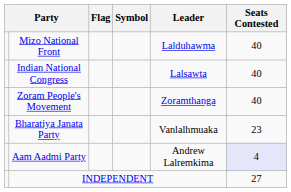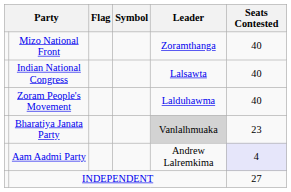(188, 46) Lalduhawma -> (188, 46) Zoramthanga
(188, 101) Zoramthanga -> (188, 101) Lalduhawma
(188, 129) no background -> (188, 129) lightgrey background
